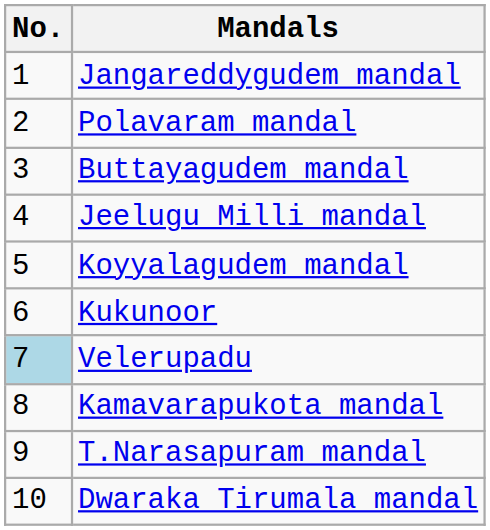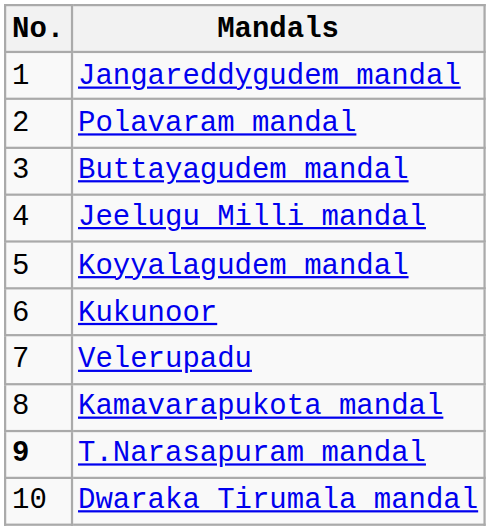(21, 359) lightblue background -> (21, 359) no background
(21, 454) normal -> (21, 454) bold
